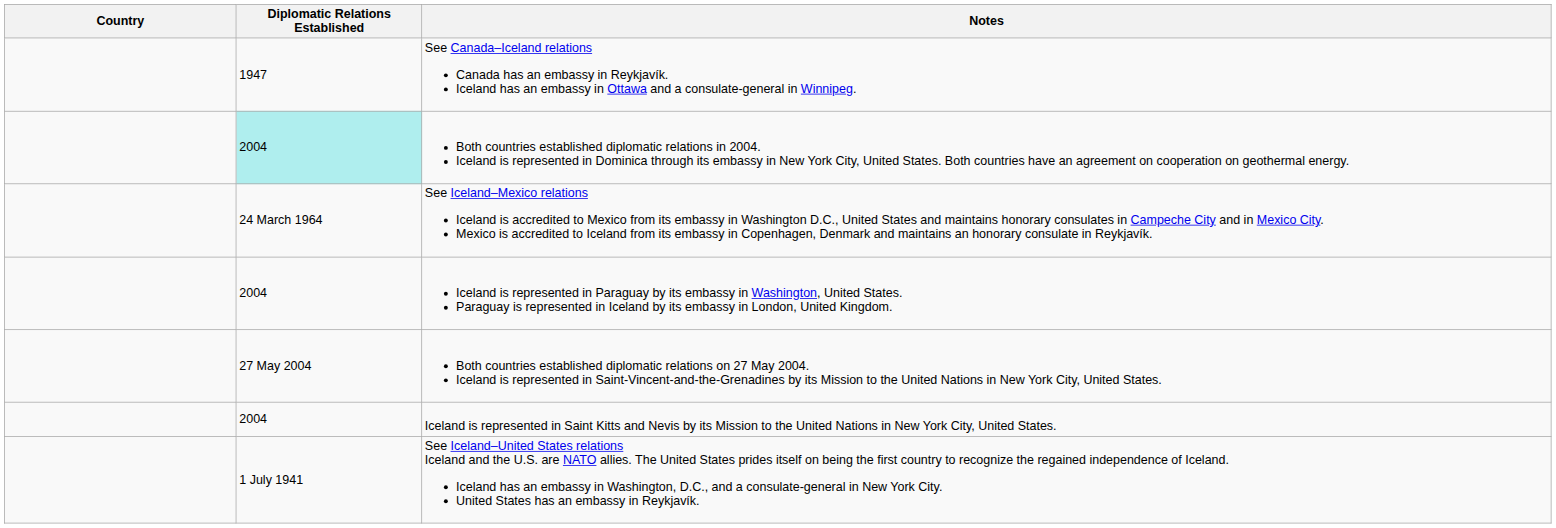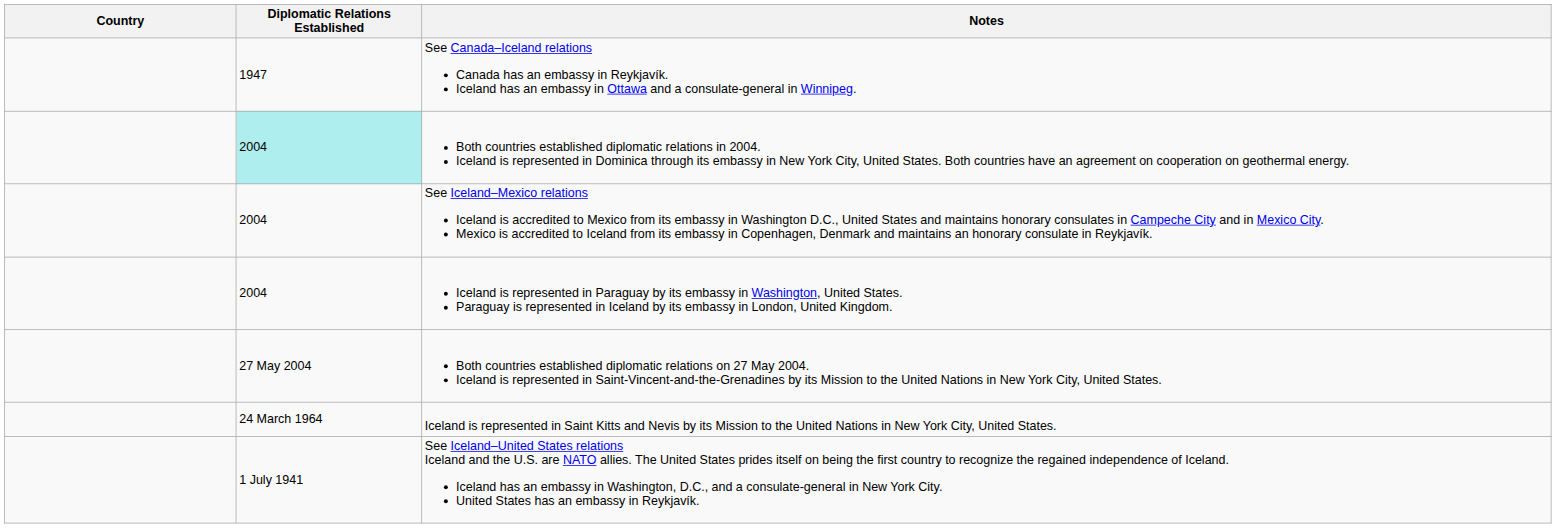(281, 220) 24 March 1964 -> (253, 220) 2004
(253, 419) 2004 -> (281, 419) 24 March 1964
